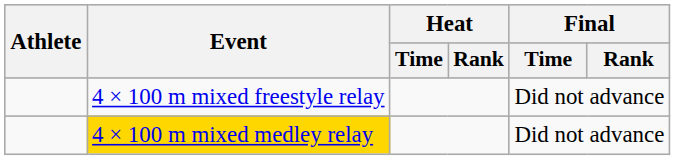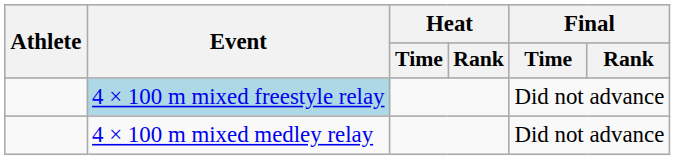(238, 97) no background -> (238, 97) lightblue background
(233, 135) gold background -> (233, 135) no background
